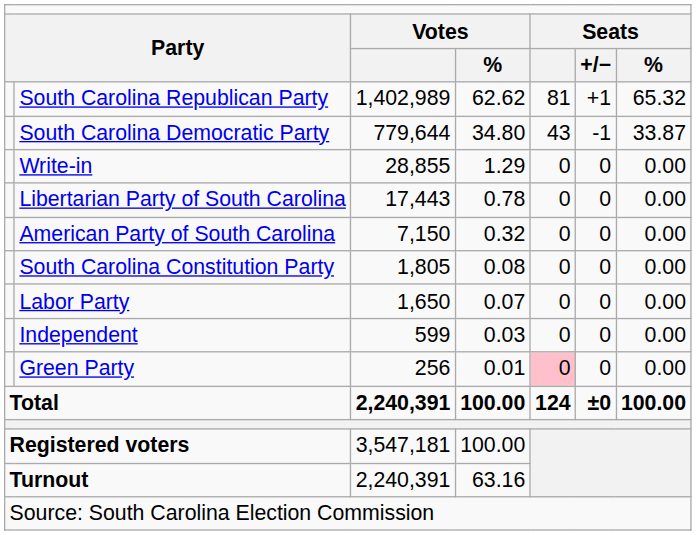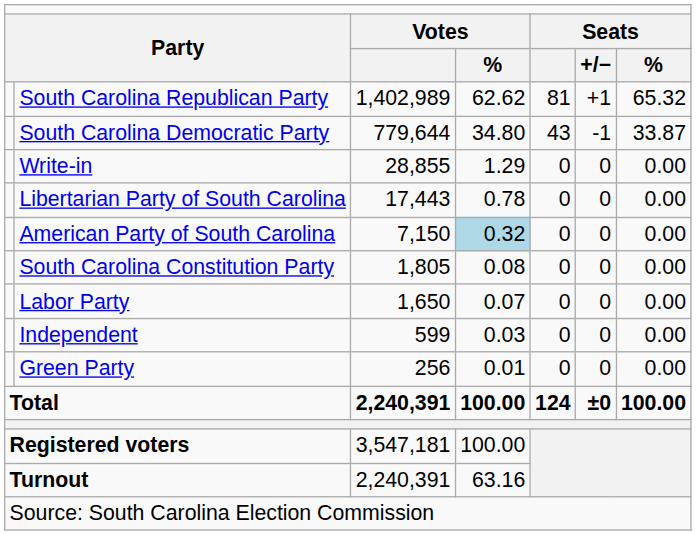(505, 233) no background -> (505, 233) lightblue background
(565, 368) pink background -> (565, 368) no background
